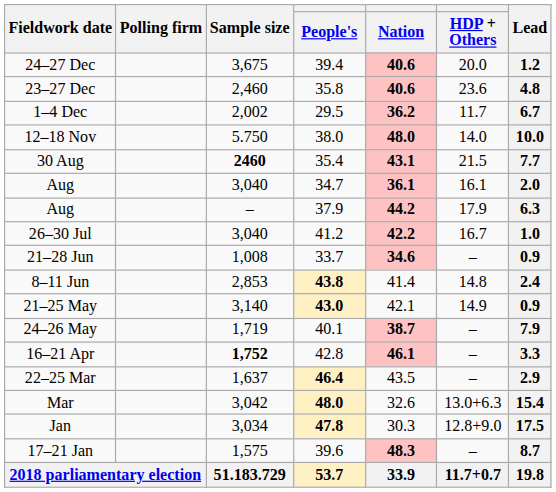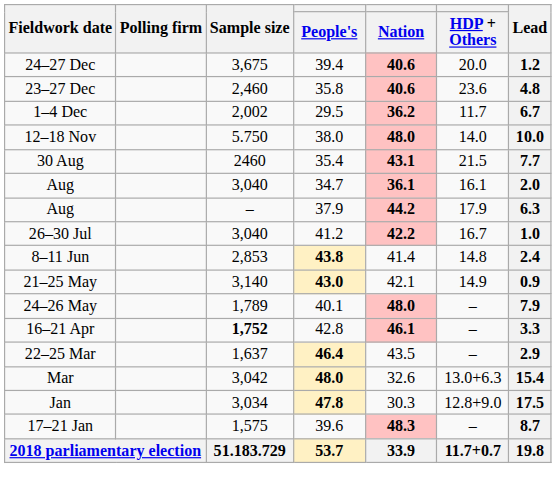(250, 160) bold -> (250, 160) normal
- row: (60, 257)
(250, 329) 1,719 -> (250, 305) 1,789
(401, 329) 38.7 -> (401, 305) 48.0
